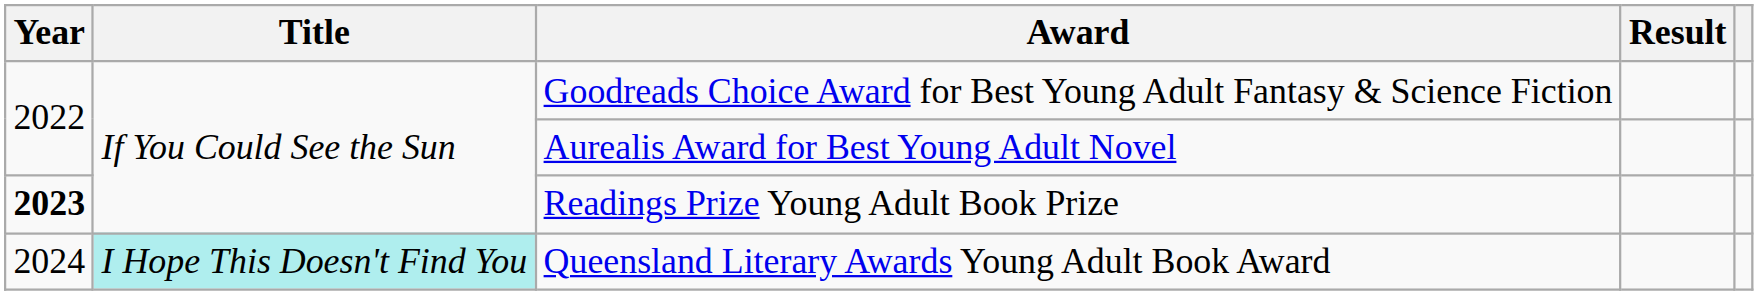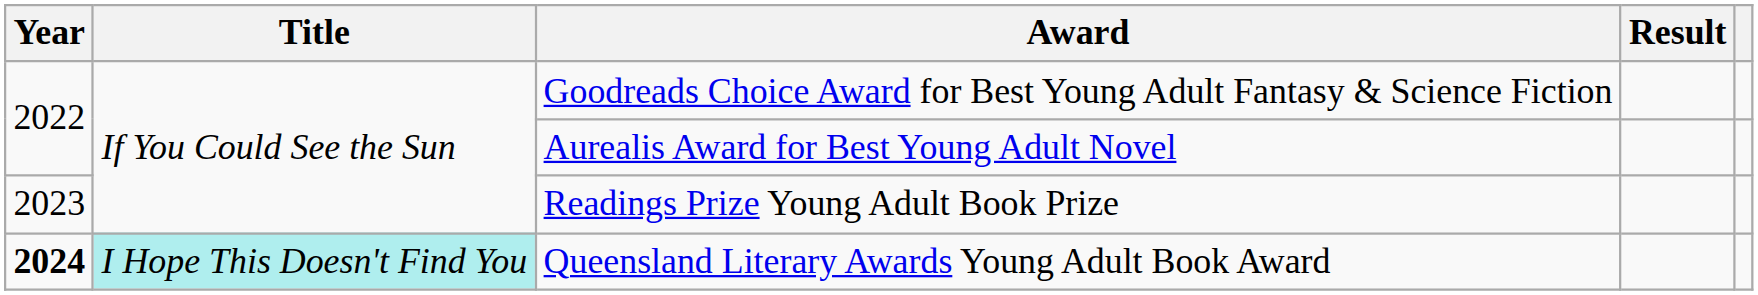(49, 203) bold -> (49, 203) normal
(49, 260) normal -> (49, 260) bold
